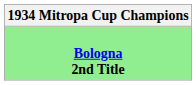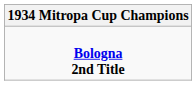(98, 61) lightgreen background -> (98, 61) no background
